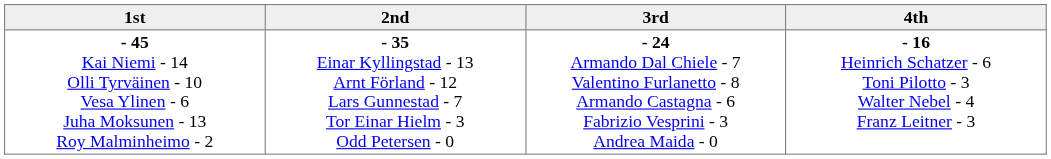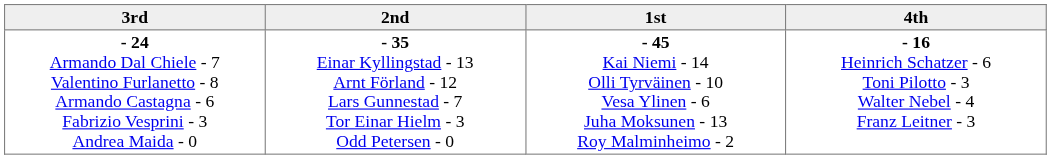columns swapped: (135, 17) <-> (656, 17)
